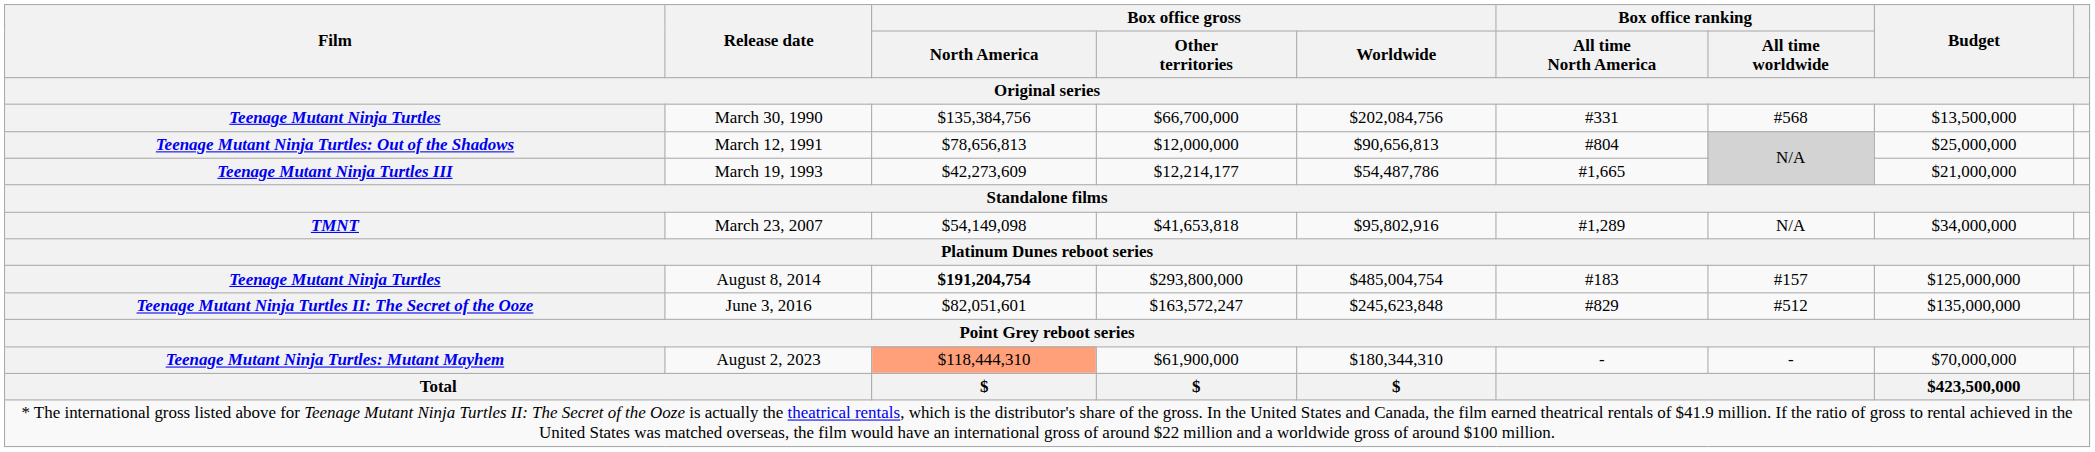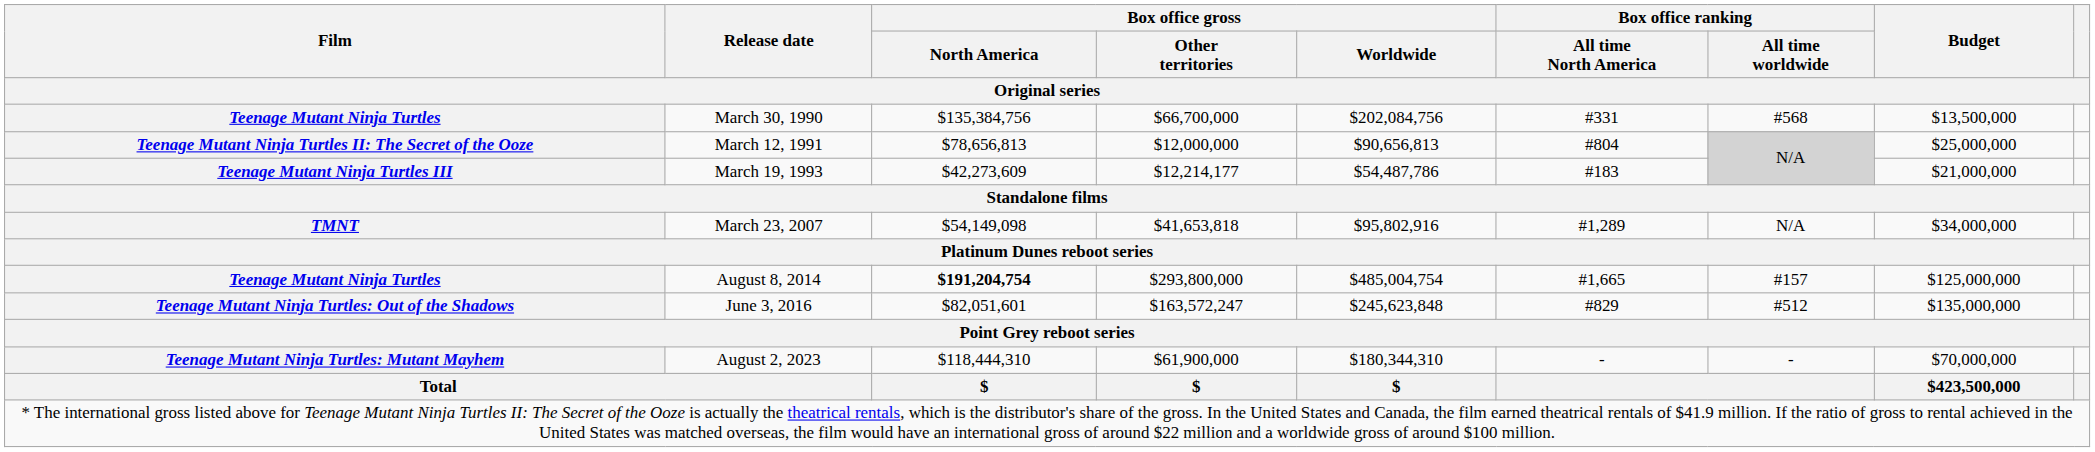(335, 144) Teenage Mutant Ninja Turtles: Out of the Shadows -> (335, 144) Teenage Mutant Ninja Turtles II: The Secret of the Ooze
(1602, 171) #1,665 -> (1602, 171) #183
(1602, 279) #183 -> (1602, 279) #1,665
(335, 306) Teenage Mutant Ninja Turtles II: The Secret of the Ooze -> (335, 306) Teenage Mutant Ninja Turtles: Out of the Shadows
(984, 359) lightsalmon background -> (984, 359) no background
